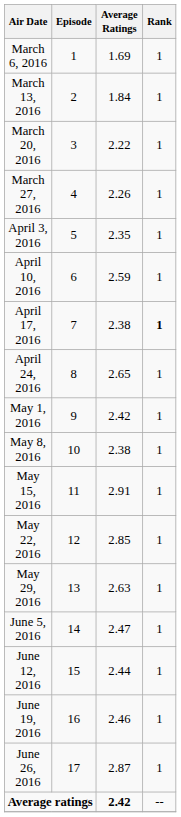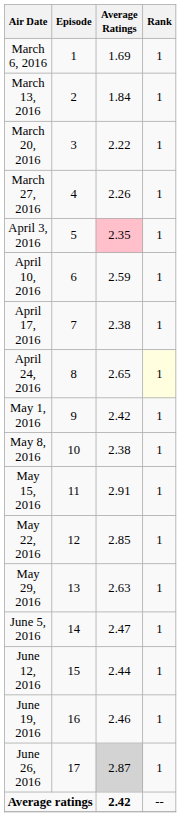(119, 235) no background -> (119, 235) pink background
(160, 325) bold -> (160, 325) normal
(160, 373) no background -> (160, 373) lightyellow background
(119, 767) no background -> (119, 767) lightgrey background
